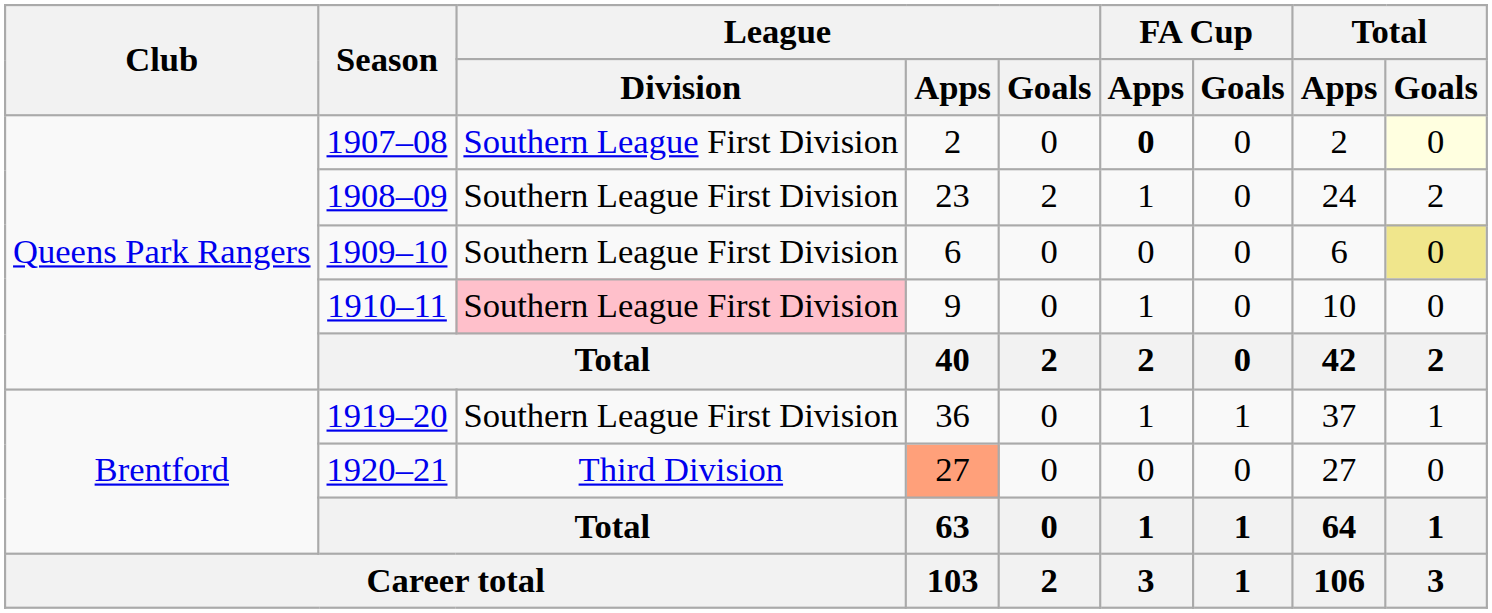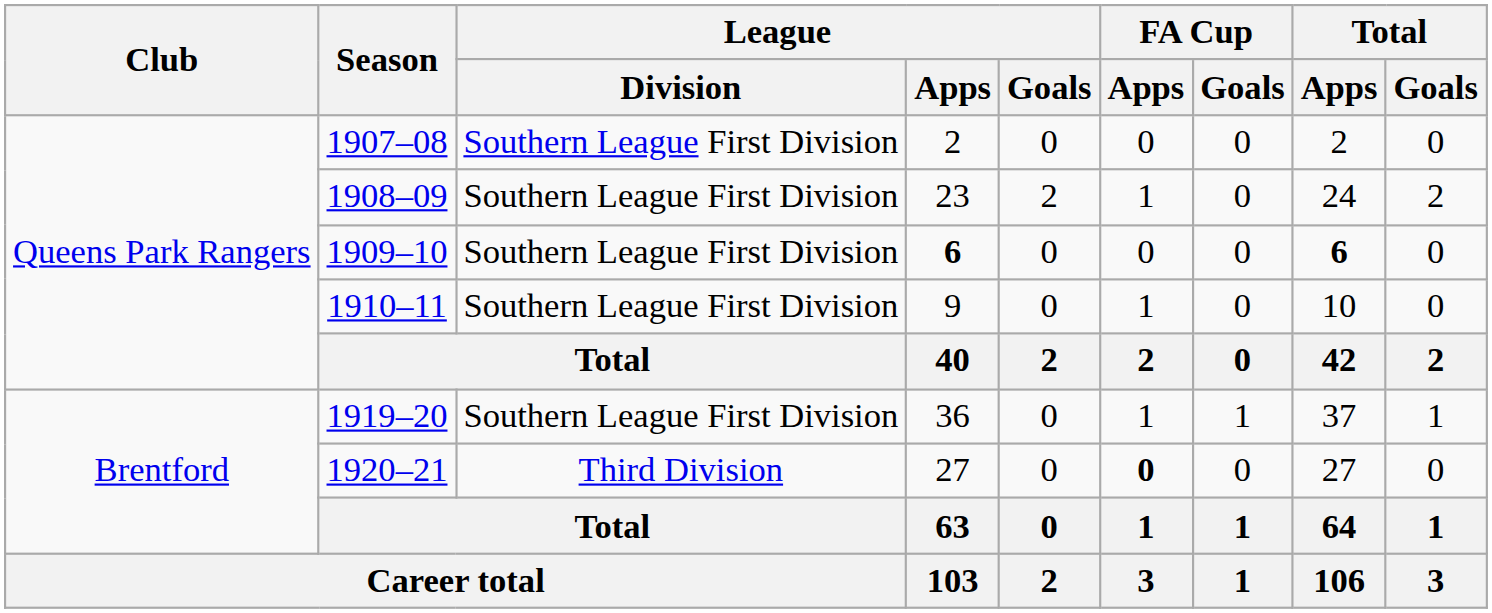(1146, 141) bold -> (1146, 141) normal
(1436, 141) lightyellow background -> (1436, 141) no background
(953, 251) normal -> (953, 251) bold
(1339, 251) normal -> (1339, 251) bold
(1436, 251) khaki background -> (1436, 251) no background
(681, 305) pink background -> (681, 305) no background
(953, 470) lightsalmon background -> (953, 470) no background
(1146, 470) normal -> (1146, 470) bold
